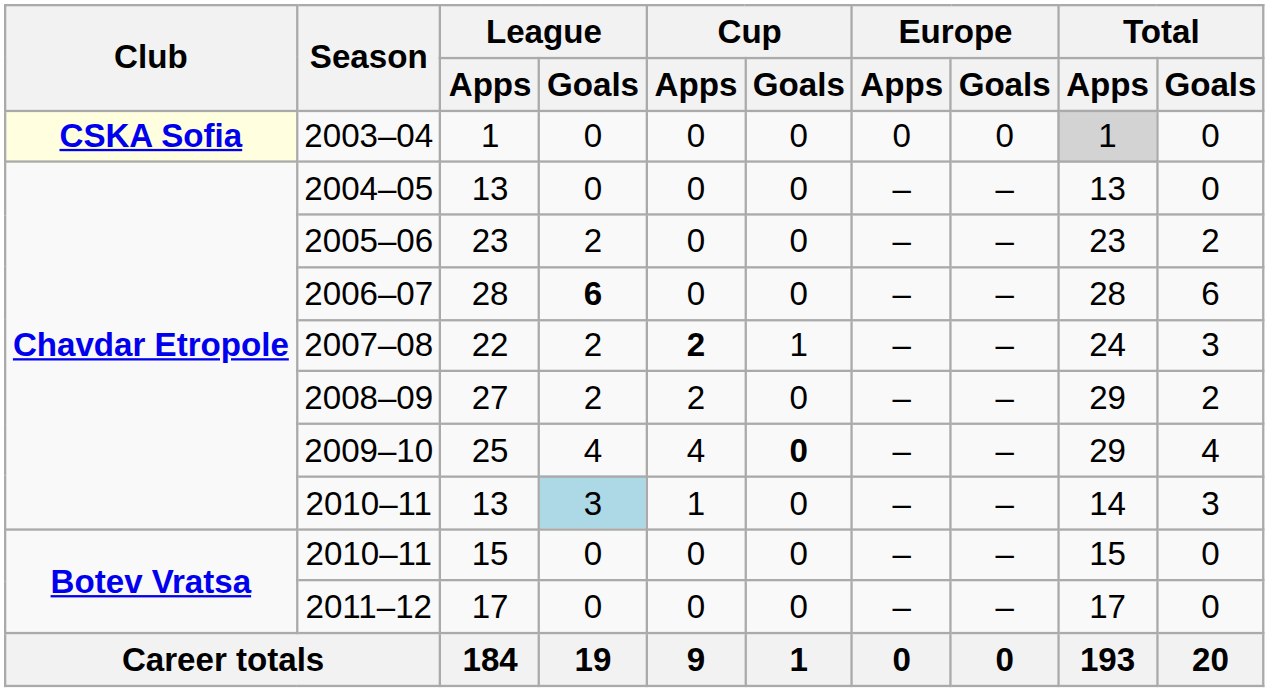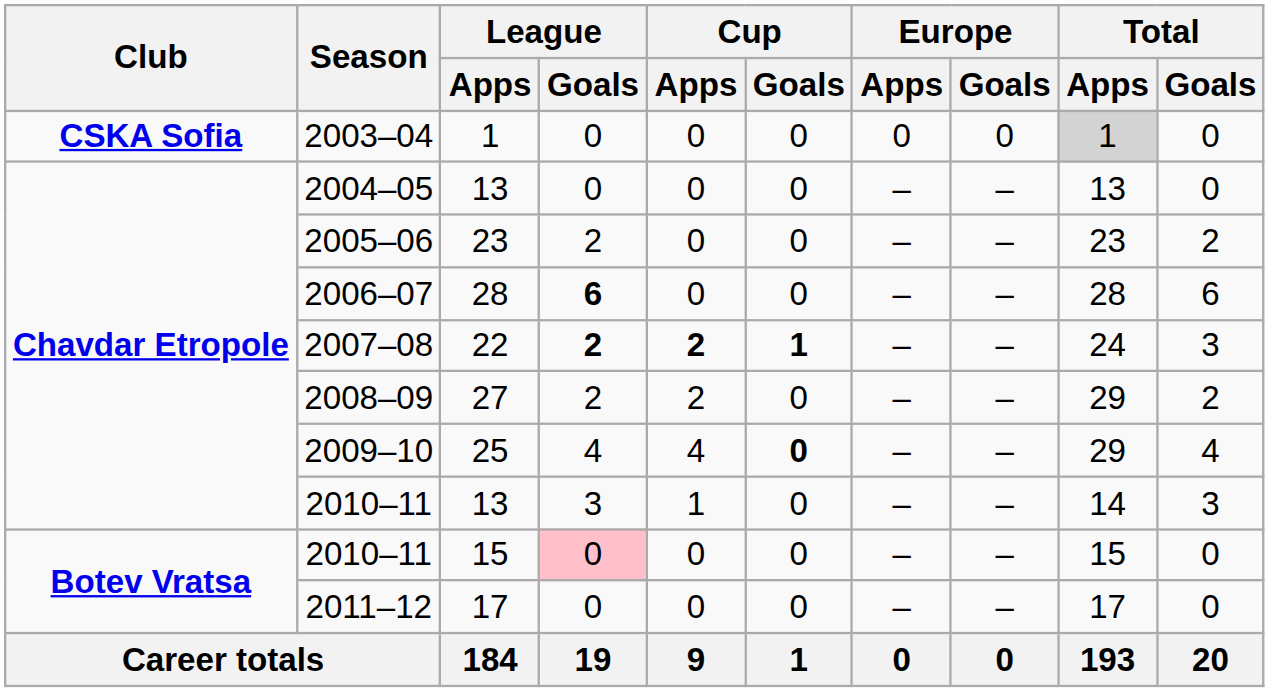(151, 136) lightyellow background -> (151, 136) no background
(593, 346) normal -> (593, 346) bold
(799, 346) normal -> (799, 346) bold
(593, 503) lightblue background -> (593, 503) no background
(593, 555) no background -> (593, 555) pink background
